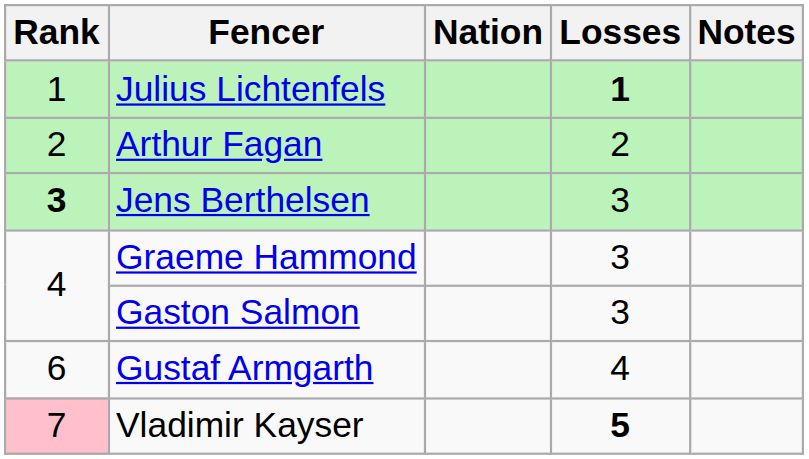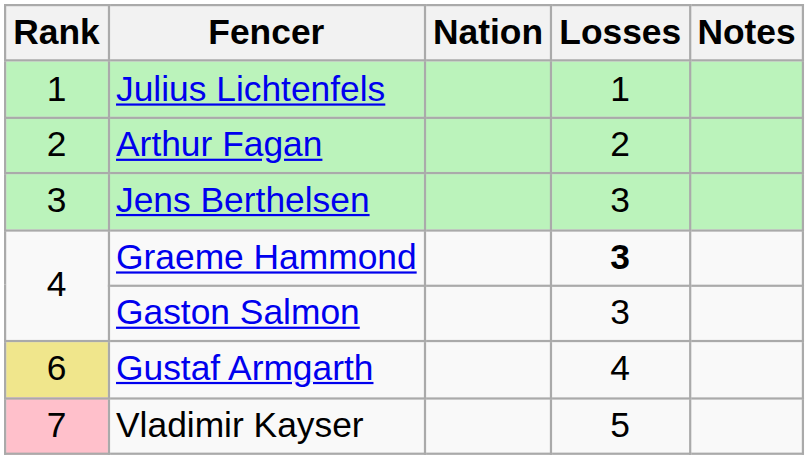(620, 88) bold -> (620, 88) normal
(56, 200) bold -> (56, 200) normal
(620, 256) normal -> (620, 256) bold
(56, 369) no background -> (56, 369) khaki background
(620, 425) bold -> (620, 425) normal
